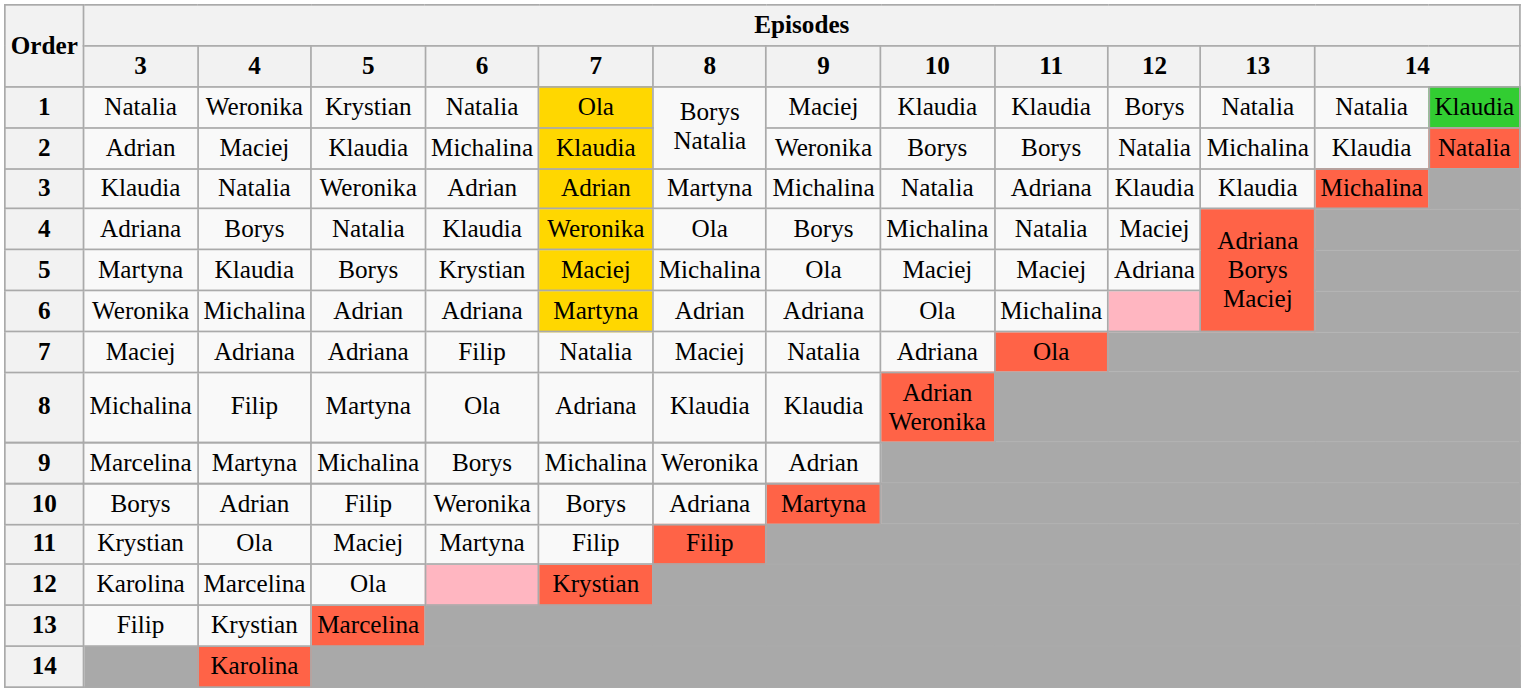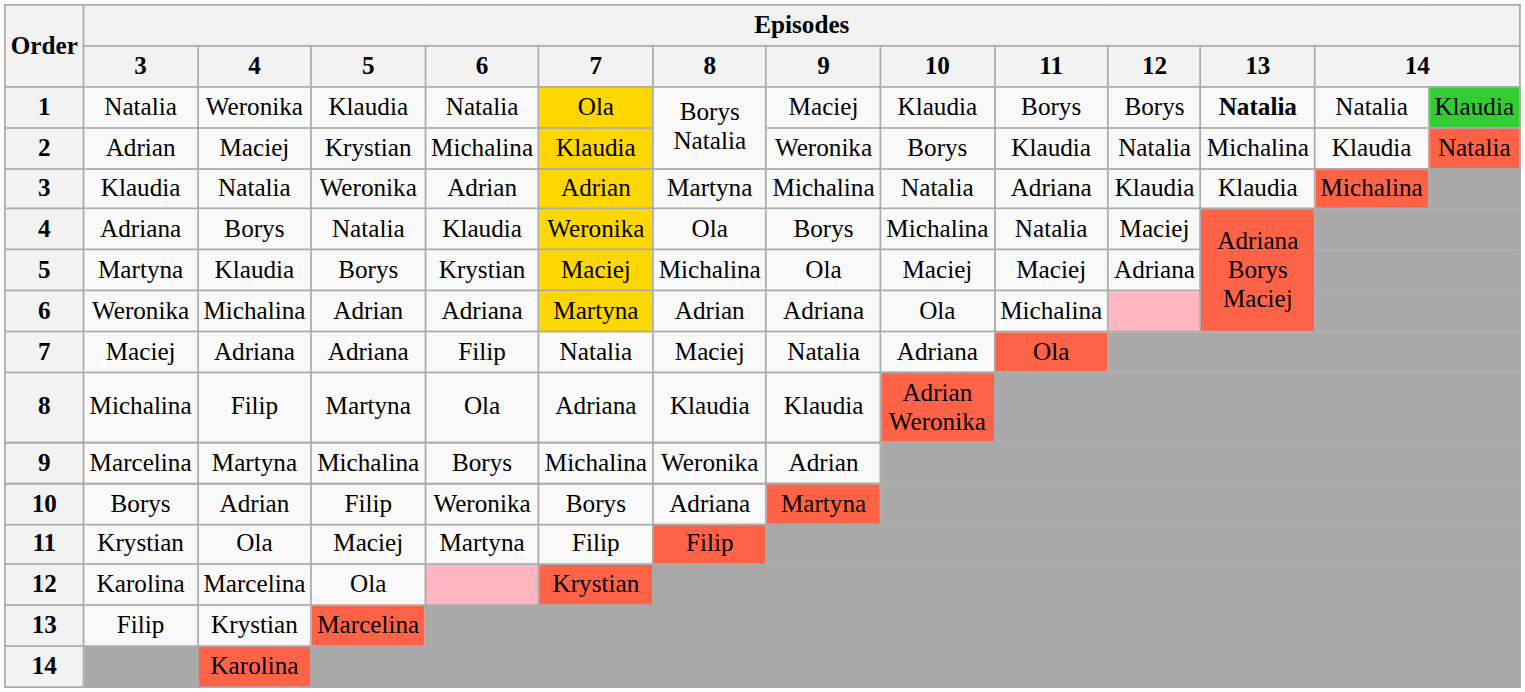(368, 106) Krystian -> (368, 106) Klaudia
(1051, 106) Klaudia -> (1051, 106) Borys
(1258, 106) normal -> (1258, 106) bold
(368, 147) Klaudia -> (368, 147) Krystian
(1051, 147) Borys -> (1051, 147) Klaudia
